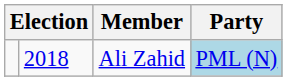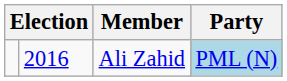(46, 57) 2018 -> (46, 57) 2016
